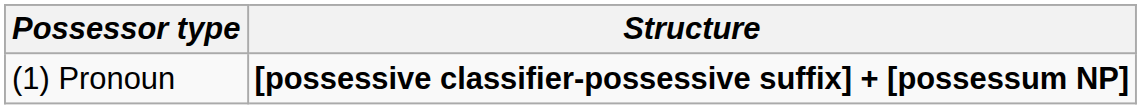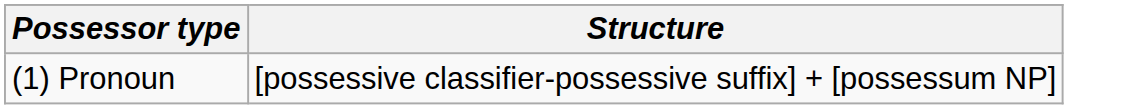(692, 77) bold -> (655, 77) normal
